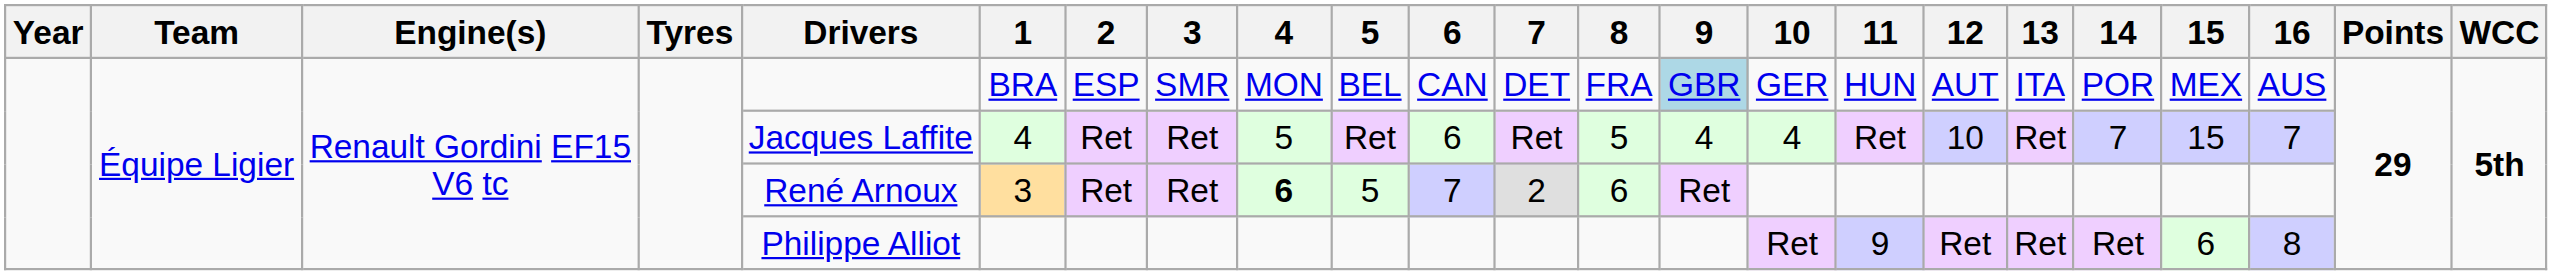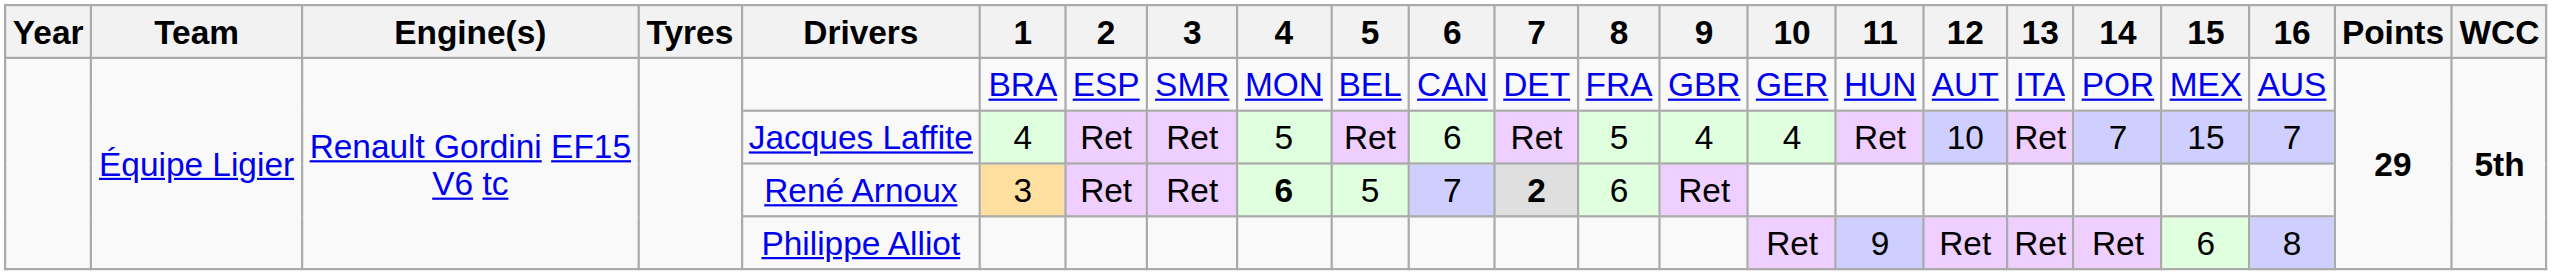(1704, 85) lightblue background -> (1704, 85) no background
(1537, 191) normal -> (1537, 191) bold
